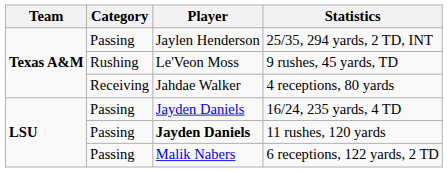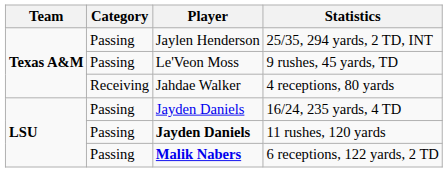(114, 62) Rushing -> (112, 62) Passing
(196, 155) normal -> (199, 155) bold
